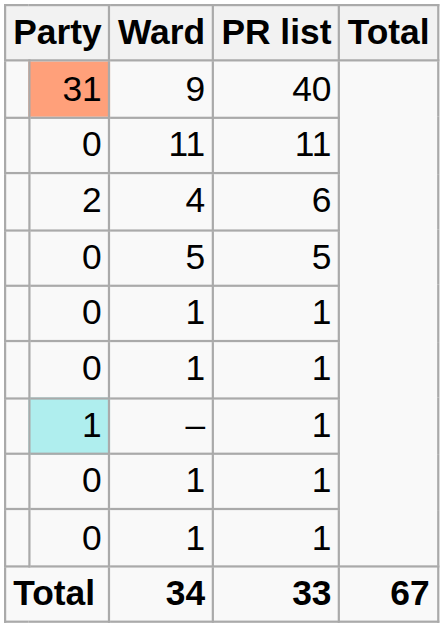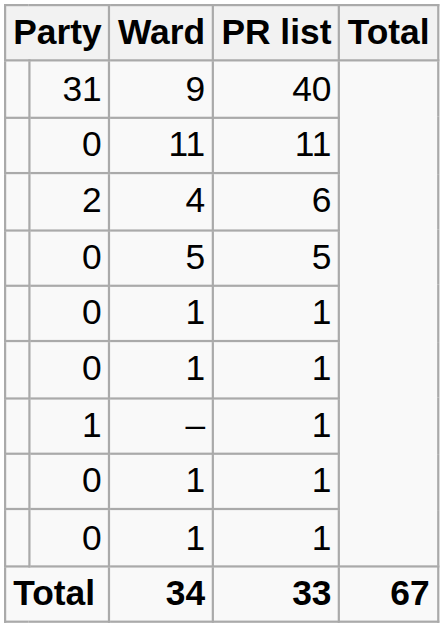(82, 88) lightsalmon background -> (82, 88) no background
(92, 425) paleturquoise background -> (92, 425) no background
